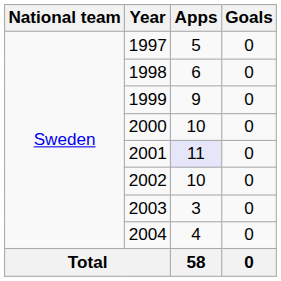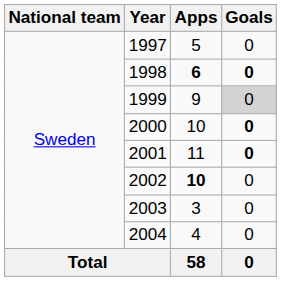(196, 72) normal -> (196, 72) bold
(249, 72) normal -> (249, 72) bold
(249, 99) no background -> (249, 99) lightgrey background
(249, 126) normal -> (249, 126) bold
(196, 153) lavender background -> (196, 153) no background
(249, 153) normal -> (249, 153) bold
(196, 180) normal -> (196, 180) bold
